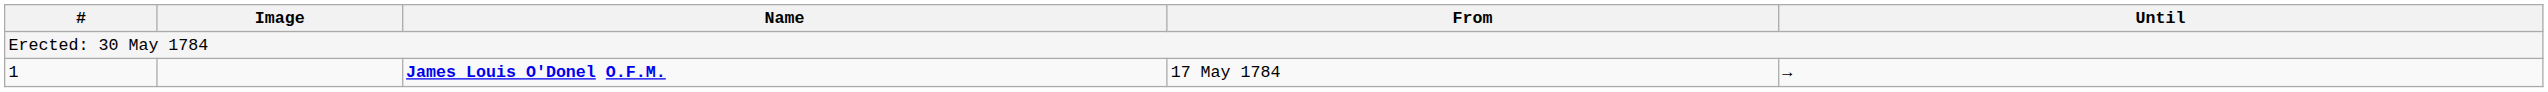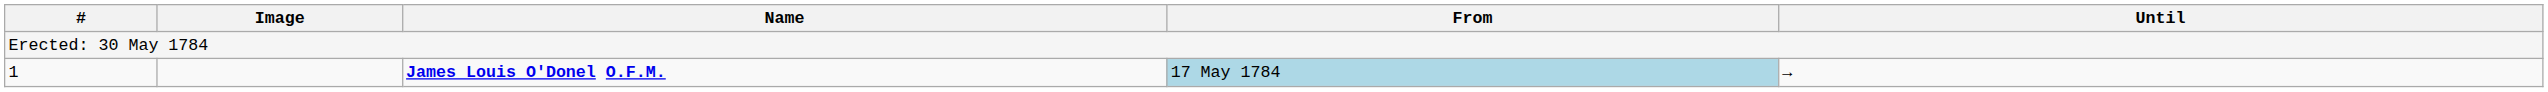(1226, 72) no background -> (1226, 72) lightblue background
